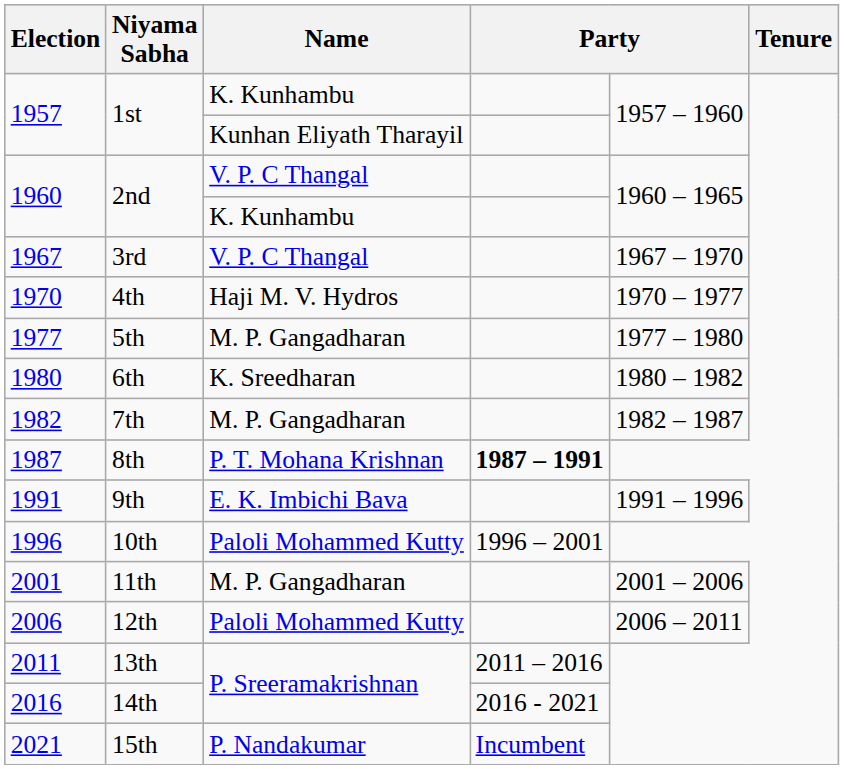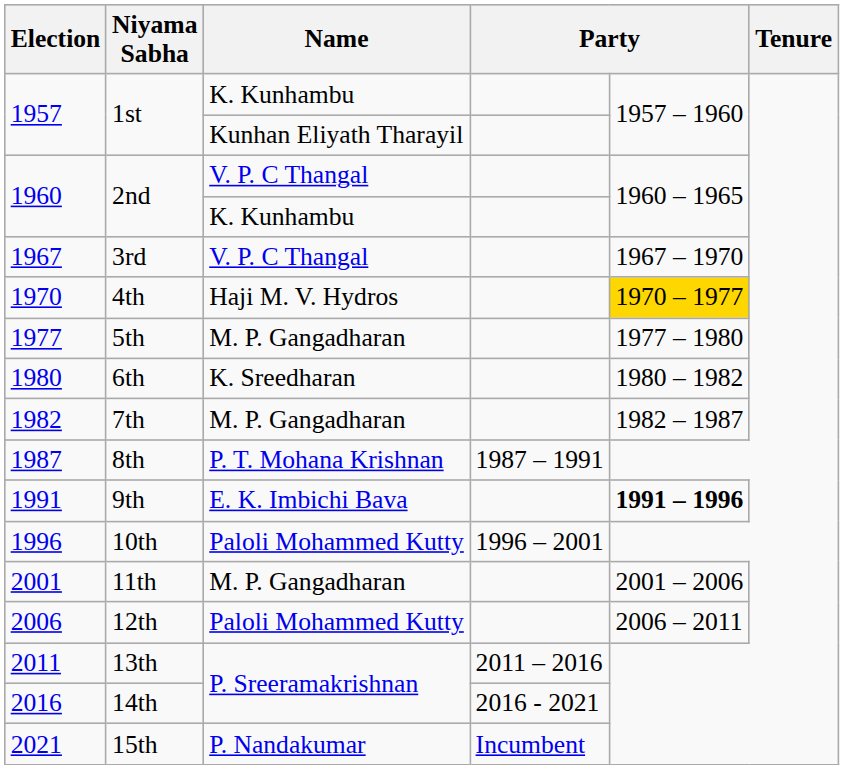(679, 297) no background -> (679, 297) gold background
(540, 459) bold -> (540, 459) normal
(679, 500) normal -> (679, 500) bold
